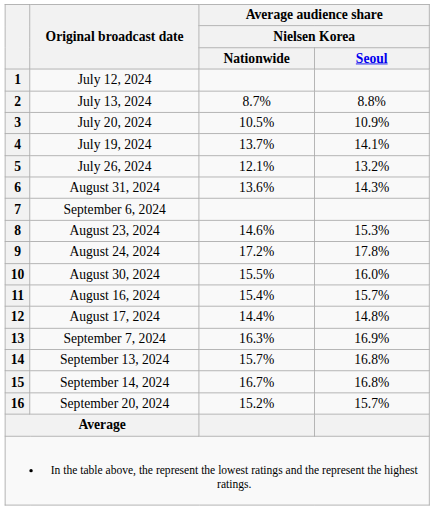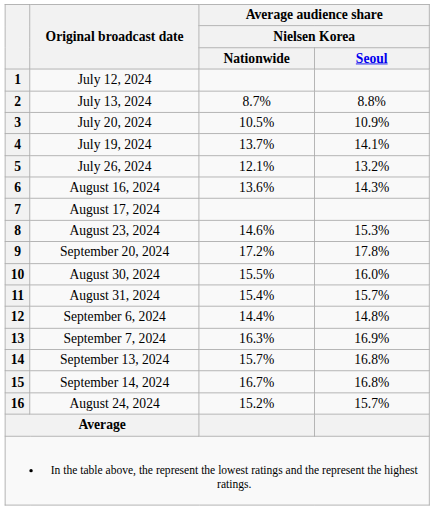(115, 187) August 31, 2024 -> (115, 187) August 16, 2024
(115, 209) September 6, 2024 -> (115, 209) August 17, 2024
(115, 252) August 24, 2024 -> (115, 252) September 20, 2024
(115, 295) August 16, 2024 -> (115, 295) August 31, 2024
(115, 317) August 17, 2024 -> (115, 317) September 6, 2024
(115, 403) September 20, 2024 -> (115, 403) August 24, 2024
